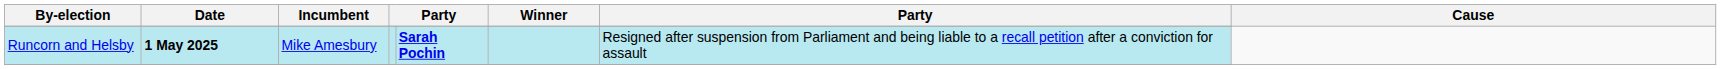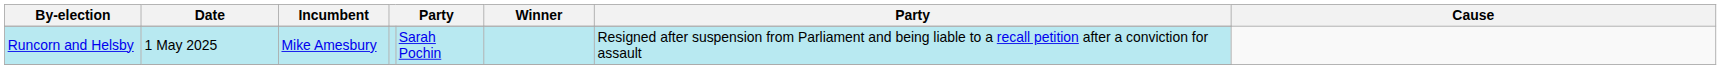(181, 45) bold -> (181, 45) normal
(422, 45) bold -> (420, 45) normal
